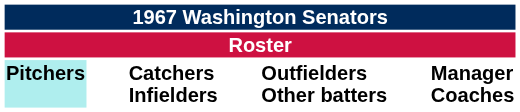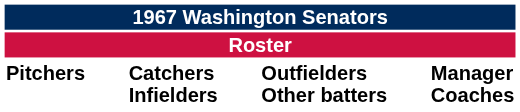(46, 73) paleturquoise background -> (46, 73) no background
